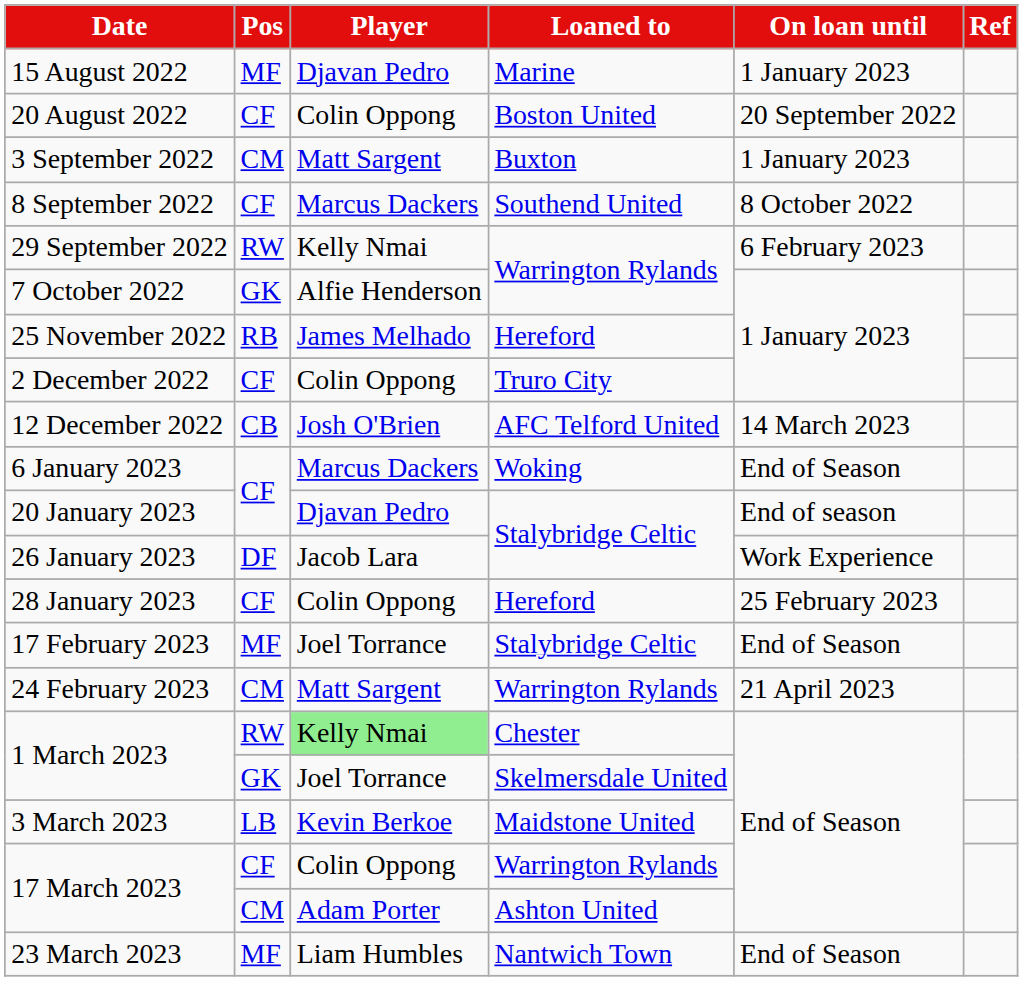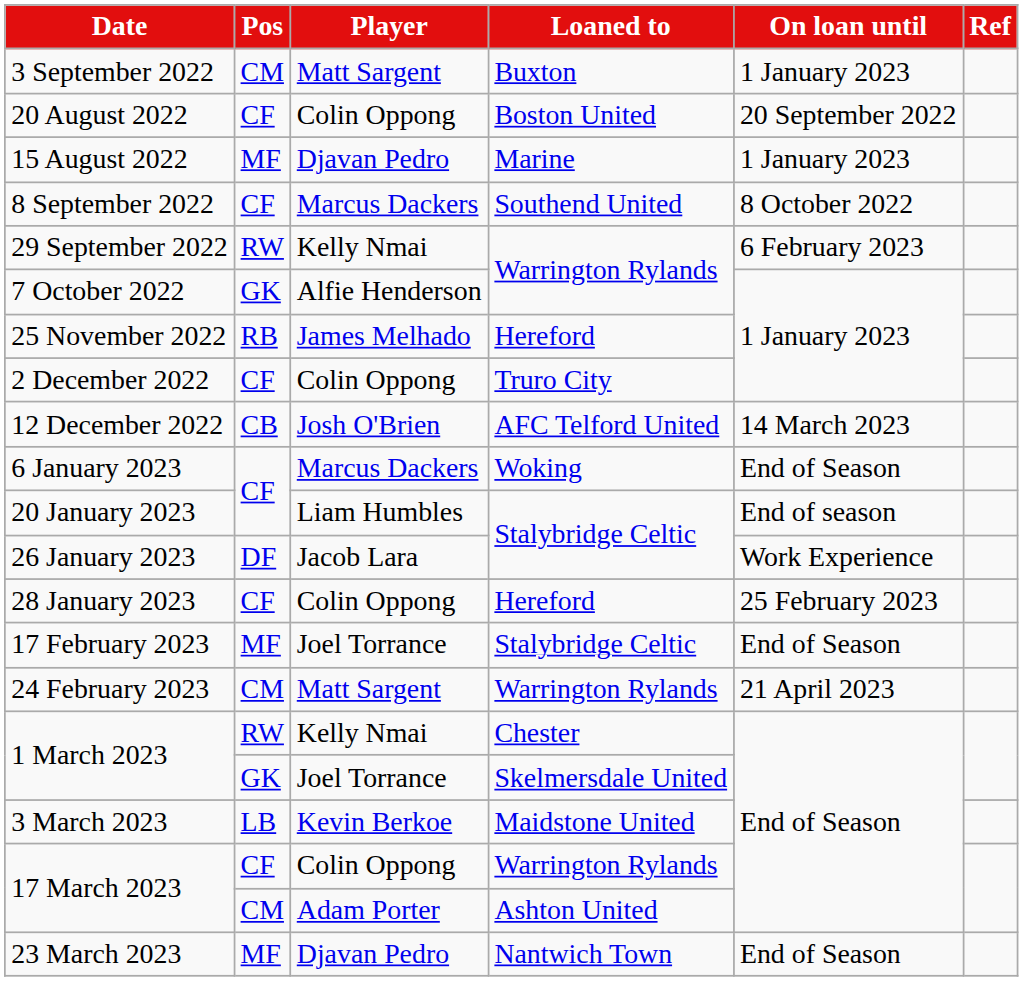rows swapped: (99, 70) <-> (113, 159)
(373, 512) Djavan Pedro -> (380, 512) Liam Humbles
(362, 733) lightgreen background -> (362, 733) no background
(380, 953) Liam Humbles -> (373, 953) Djavan Pedro
